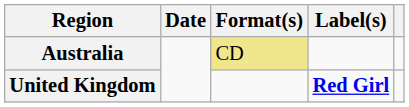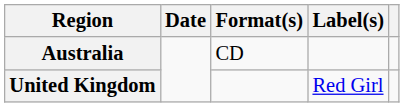(230, 53) khaki background -> (230, 53) no background
(351, 85) bold -> (348, 85) normal
